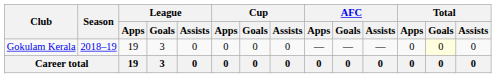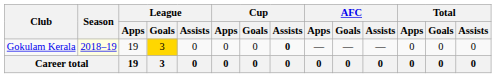(99, 47) no background -> (99, 47) lightyellow background
(162, 47) no background -> (162, 47) gold background
(288, 47) normal -> (288, 47) bold
(441, 47) lightyellow background -> (441, 47) no background
